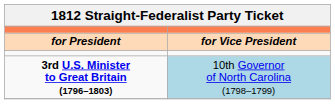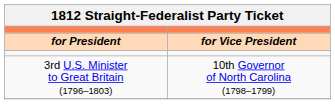(86, 78) bold -> (86, 78) normal
(249, 78) lightblue background -> (249, 78) no background
